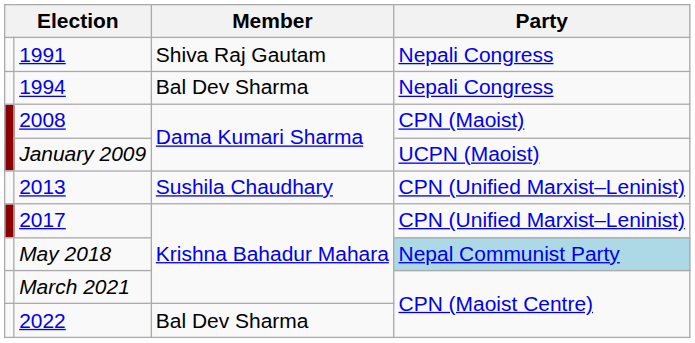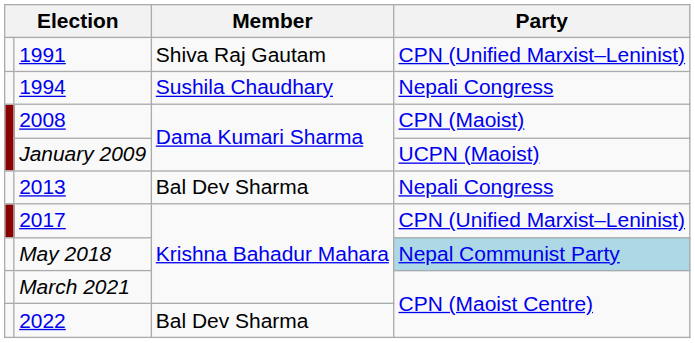(476, 54) Nepali Congress -> (542, 54) CPN (Unified Marxist–Leninist)
(232, 87) Bal Dev Sharma -> (244, 87) Sushila Chaudhary
(244, 187) Sushila Chaudhary -> (232, 187) Bal Dev Sharma
(542, 187) CPN (Unified Marxist–Leninist) -> (476, 187) Nepali Congress
